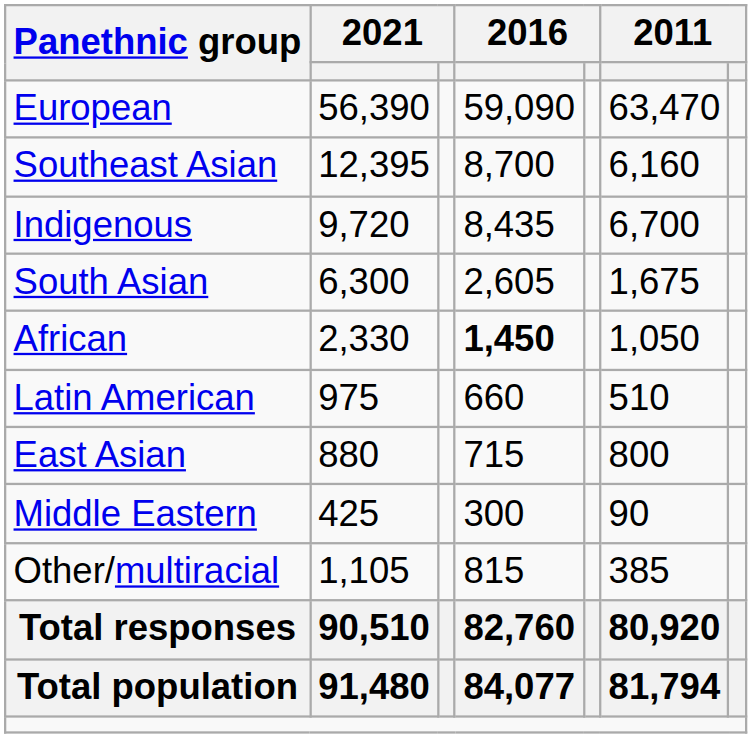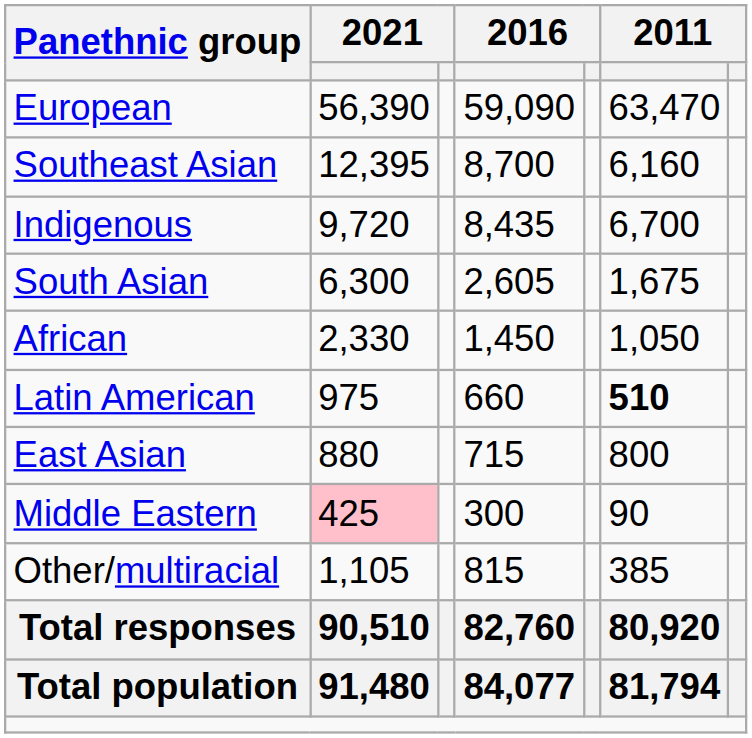(509, 339) bold -> (509, 339) normal
(639, 397) normal -> (639, 397) bold
(349, 513) no background -> (349, 513) pink background
